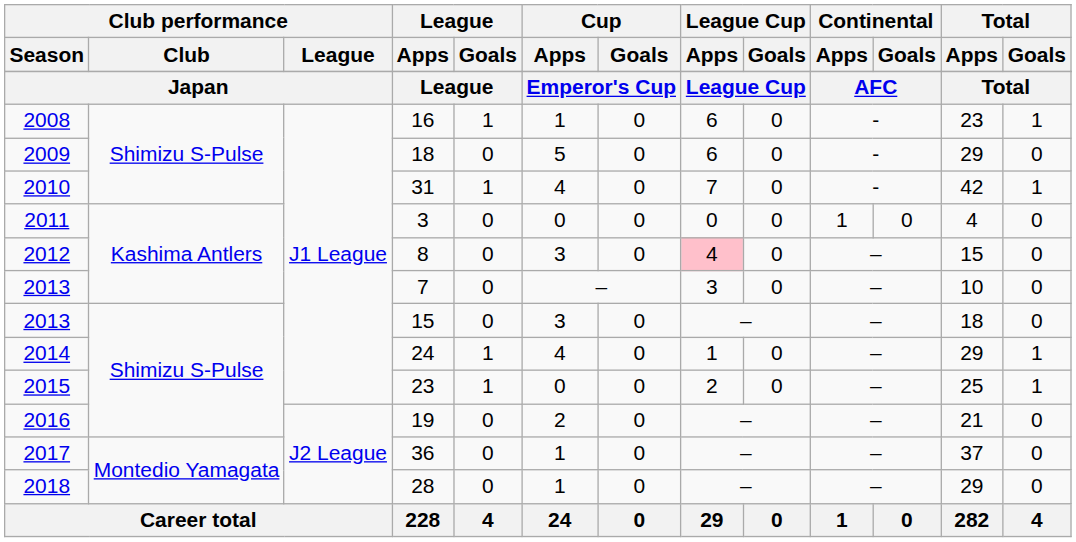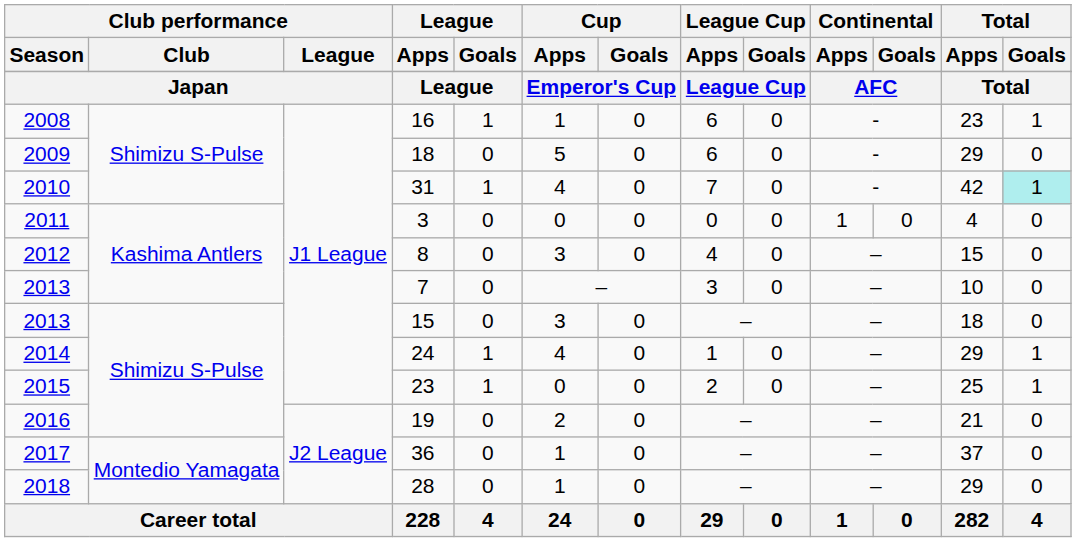(1037, 187) no background -> (1037, 187) paleturquoise background
(712, 253) pink background -> (712, 253) no background
